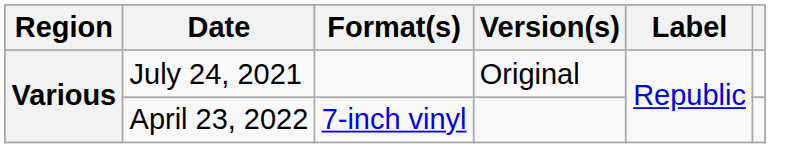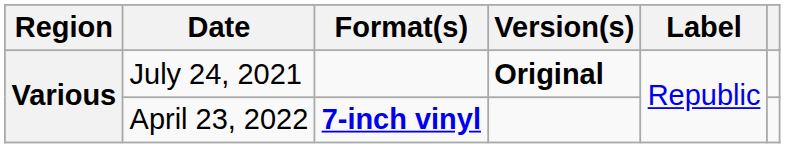(530, 73) normal -> (549, 73) bold
(394, 119) normal -> (401, 119) bold
